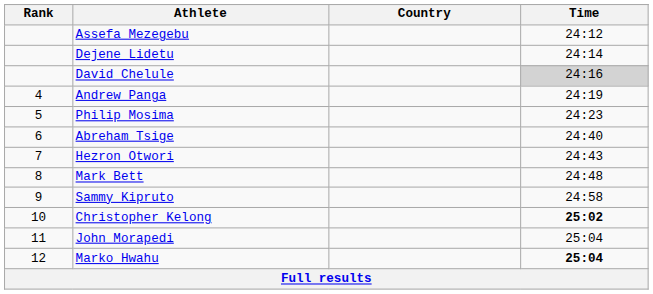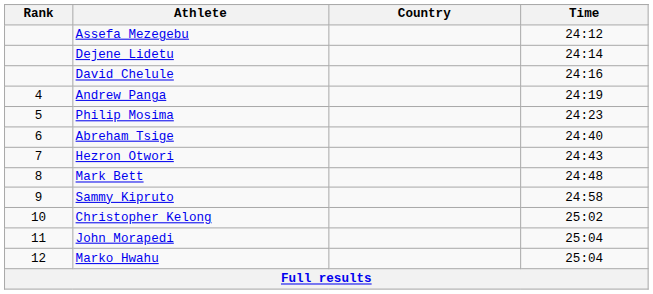(584, 76) lightgrey background -> (584, 76) no background
(584, 218) bold -> (584, 218) normal
(584, 259) bold -> (584, 259) normal
